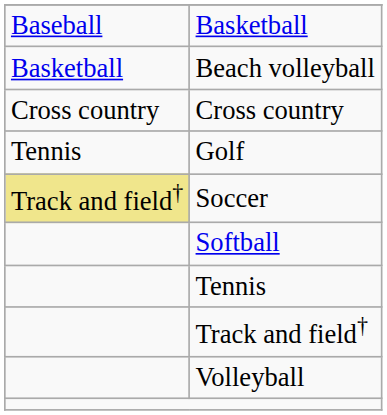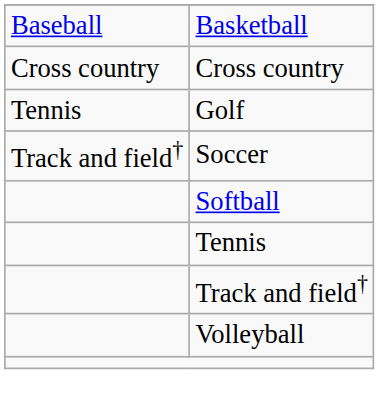- row: (285, 67)
(97, 197) khaki background -> (97, 155) no background
